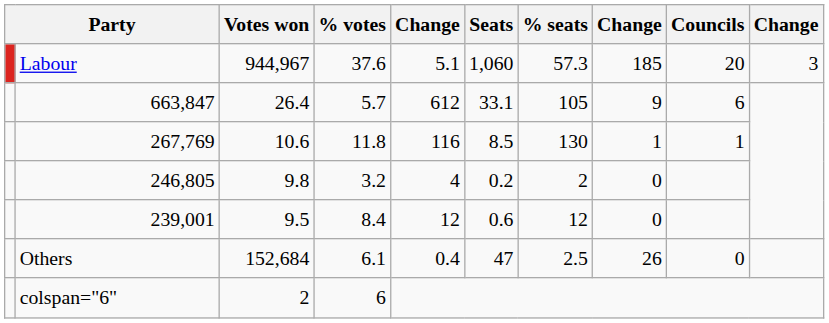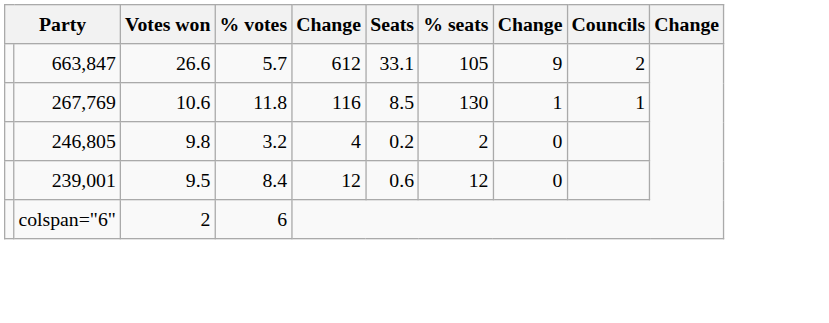- row: (48, 63)
(292, 103) 26.4 -> (193, 63) 26.6
(740, 103) 6 -> (640, 63) 2
- row: (46, 259)
